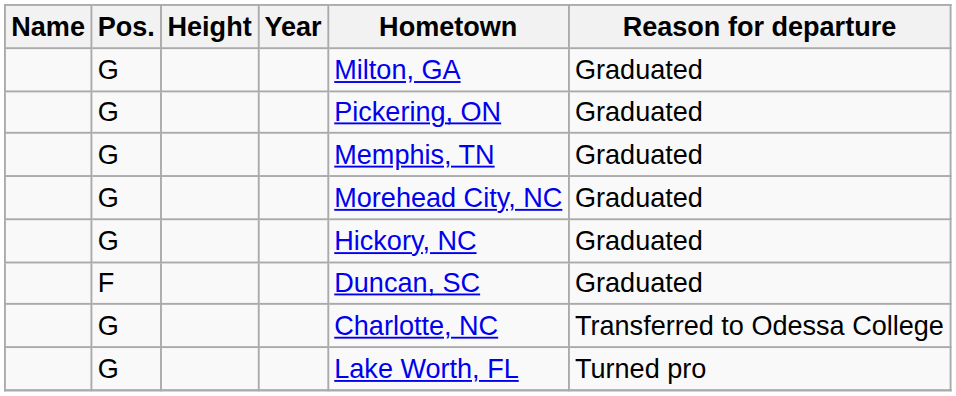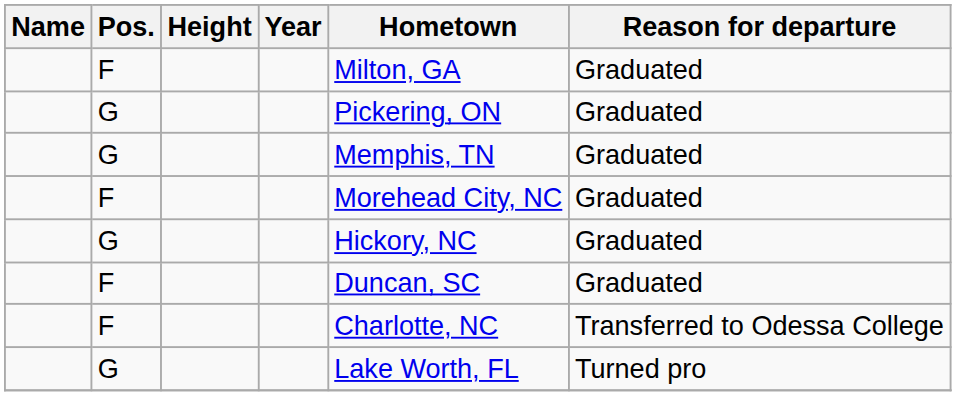(108, 69) G -> (106, 69) F
(108, 198) G -> (106, 198) F
(108, 326) G -> (106, 326) F
